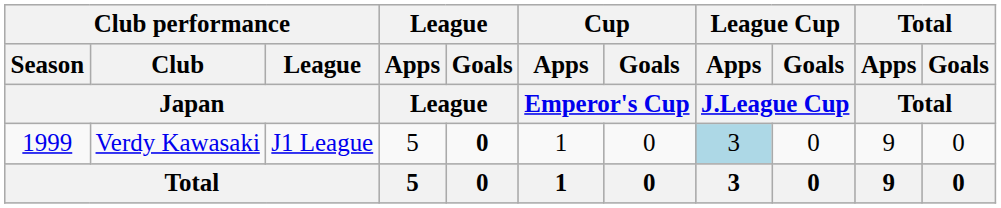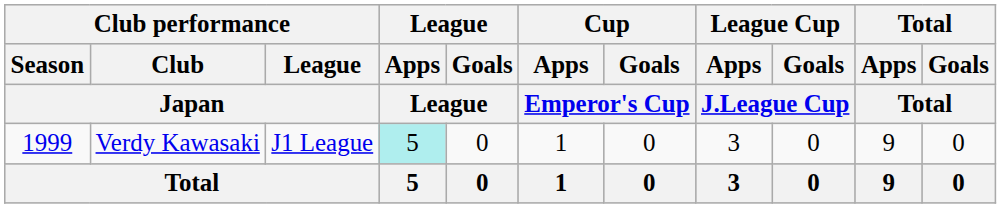(412, 143) no background -> (412, 143) paleturquoise background
(482, 143) bold -> (482, 143) normal
(734, 143) lightblue background -> (734, 143) no background
